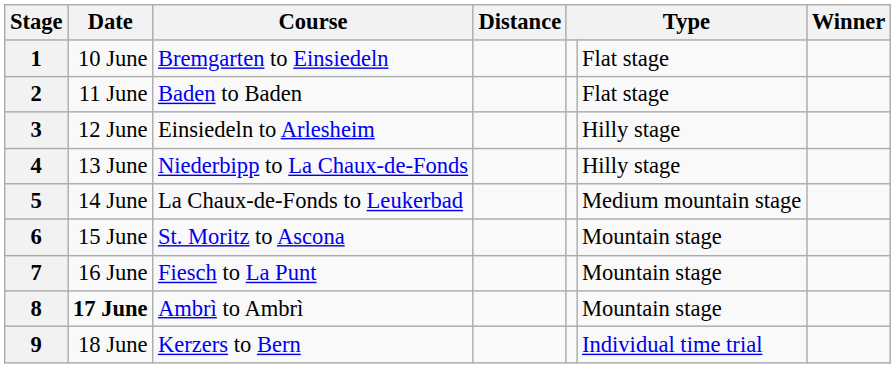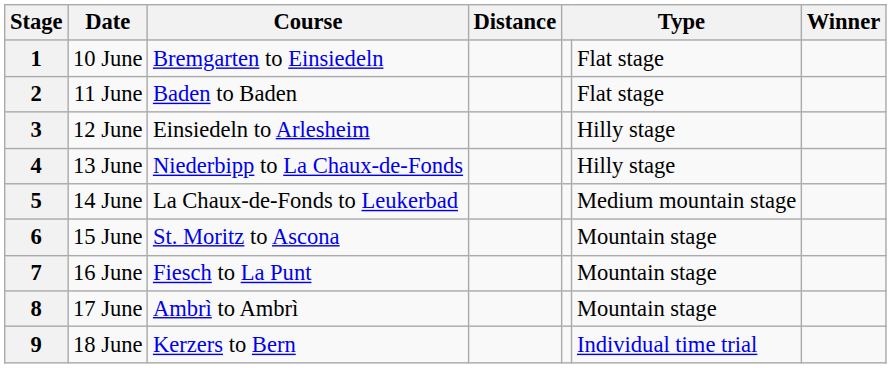(110, 308) bold -> (108, 308) normal
